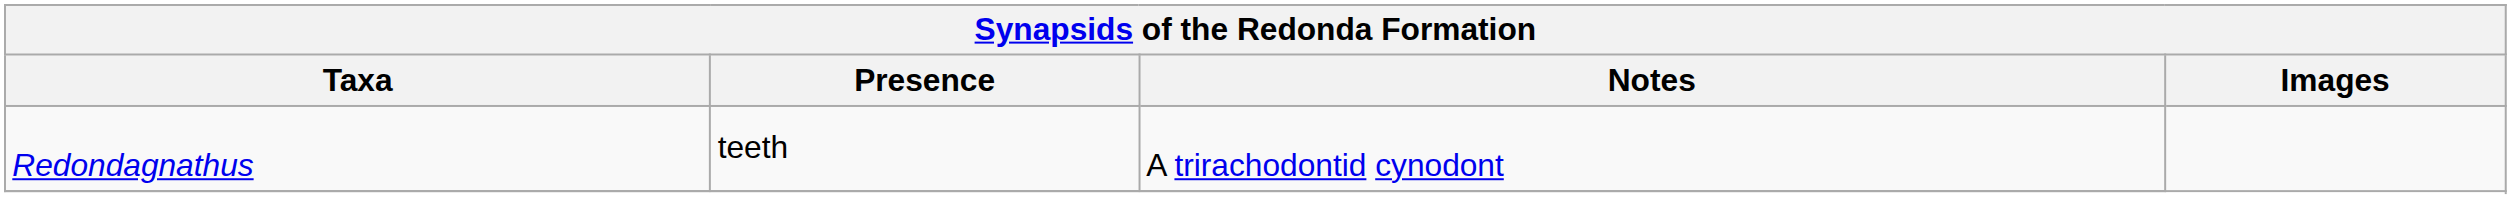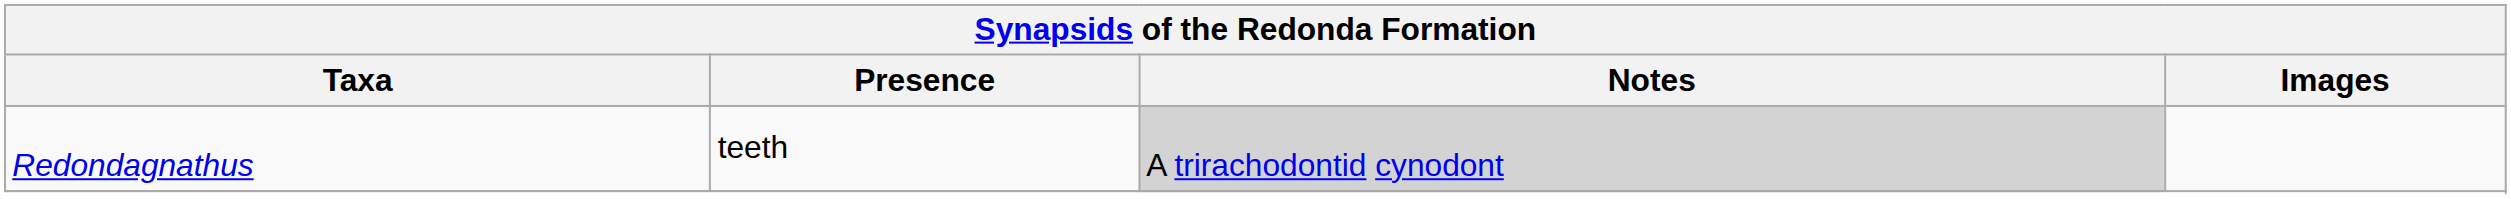(1325, 165) no background -> (1325, 165) lightgrey background
